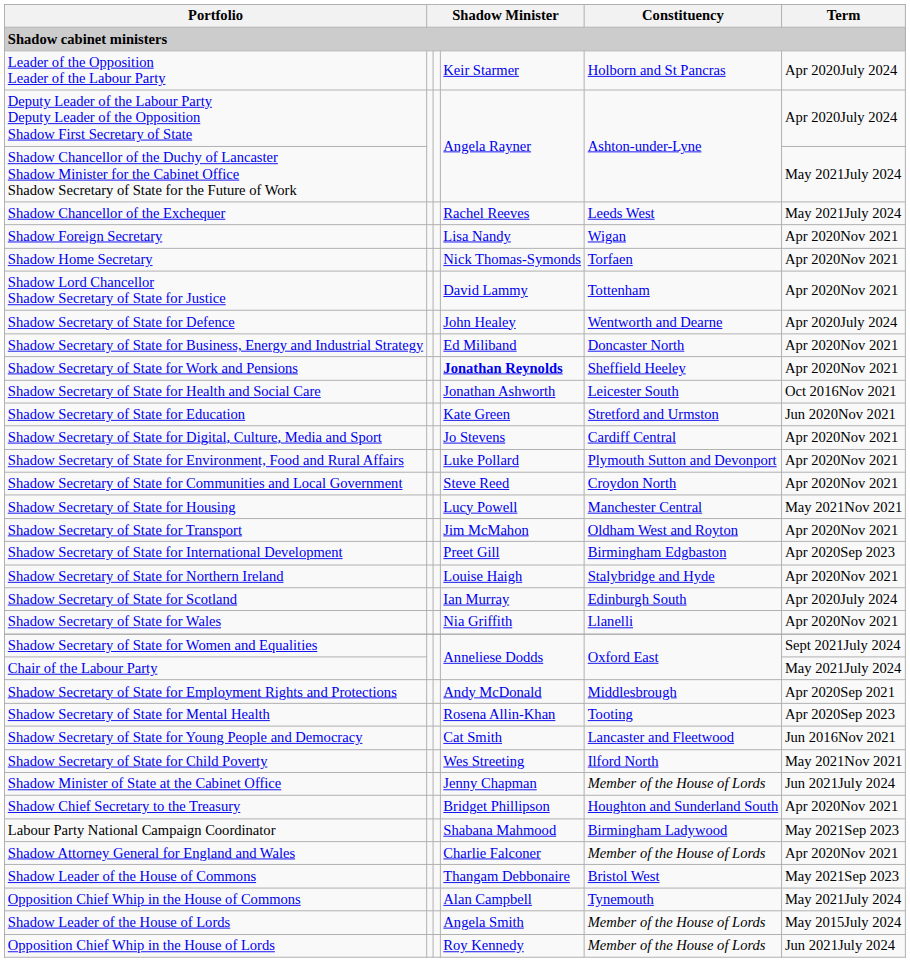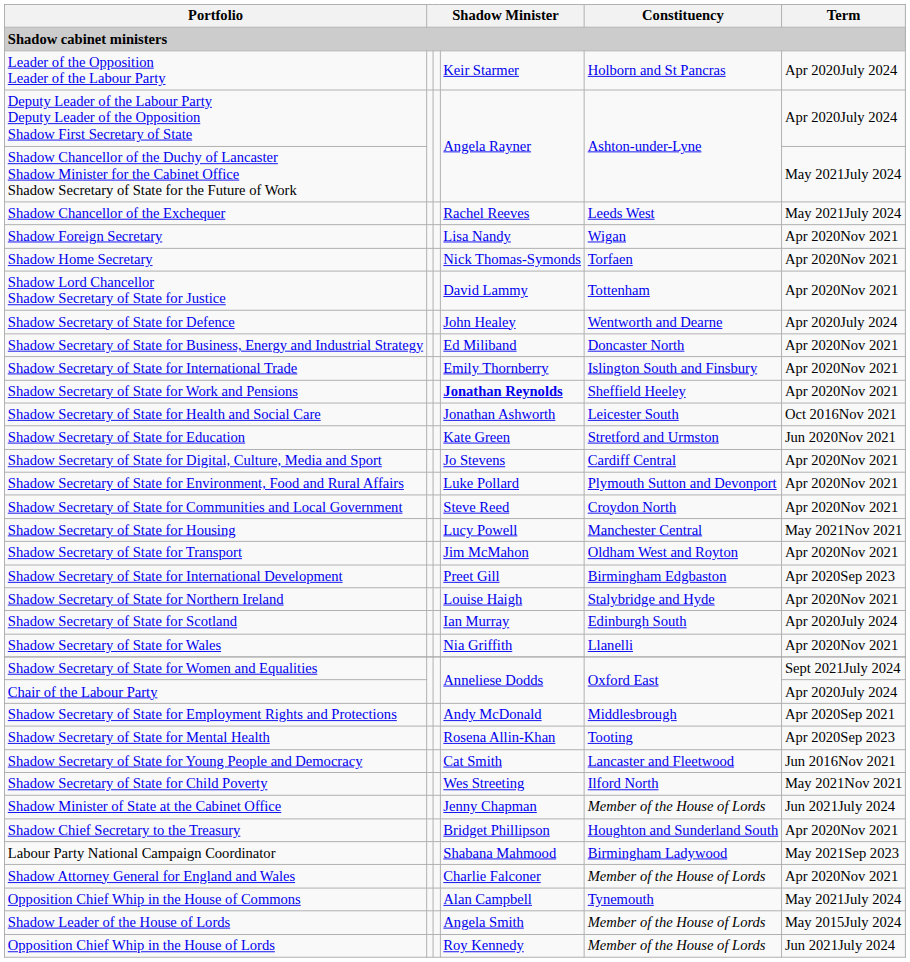+ row: (153, 368)
(843, 668) May 2021July 2024 -> (841, 691) Apr 2020July 2024
- row: (132, 876)
